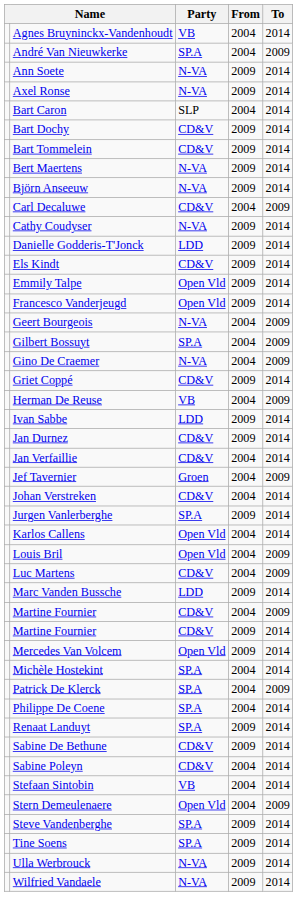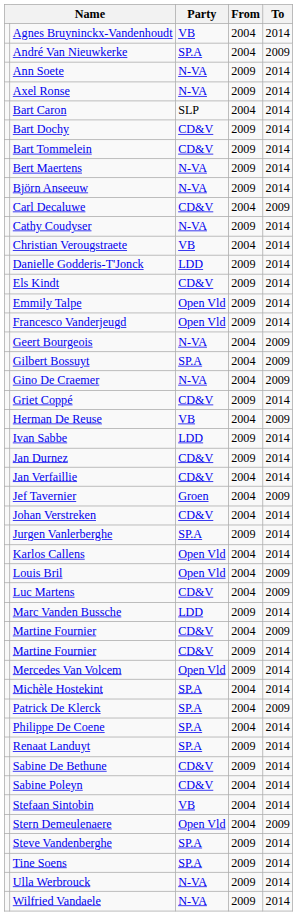+ row: (70, 245)
